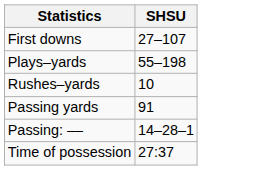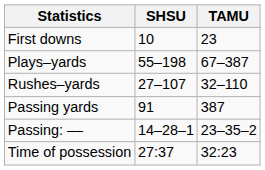+ column: (229, 16)
(162, 39) 27–107 -> (146, 39) 10
(146, 84) 10 -> (162, 84) 27–107
